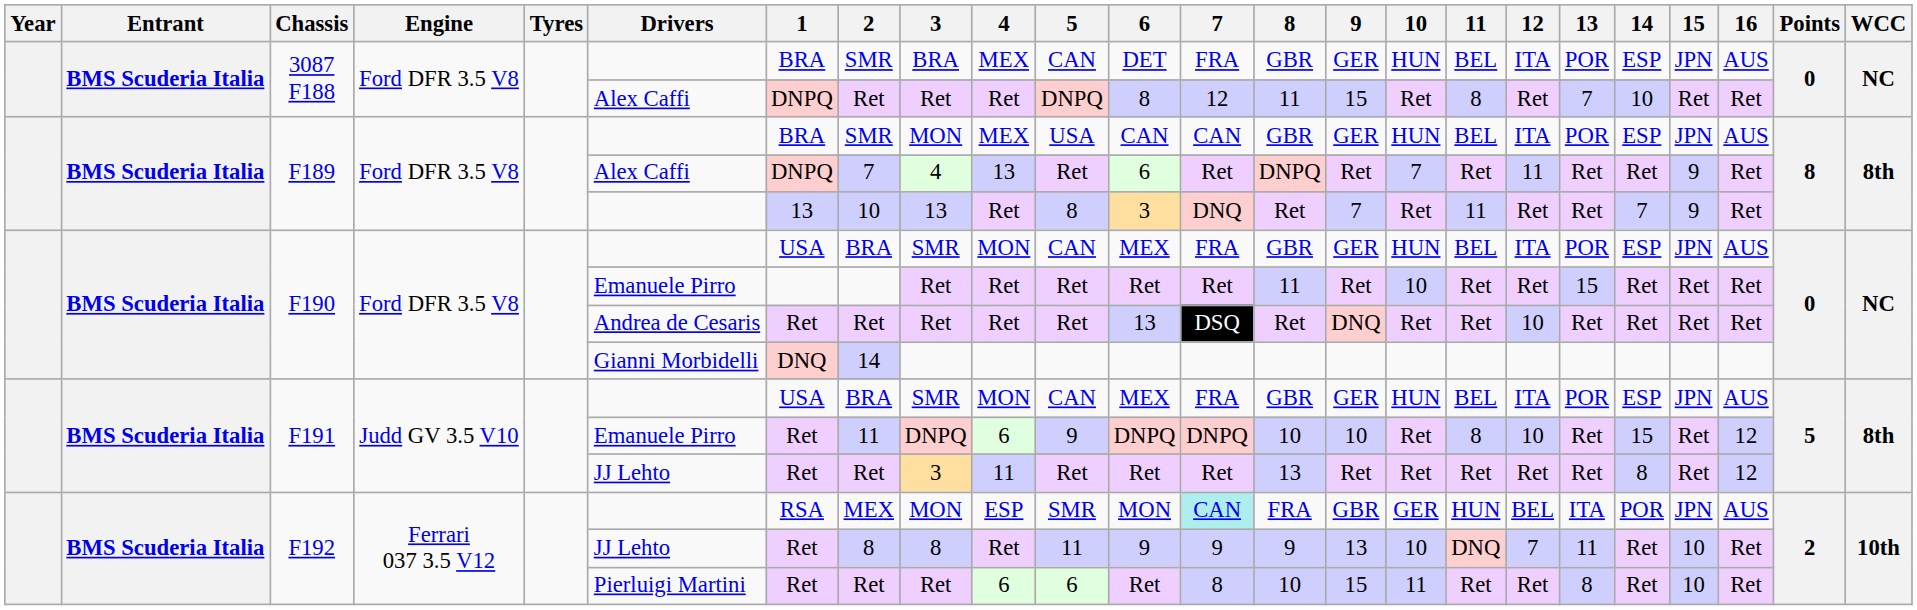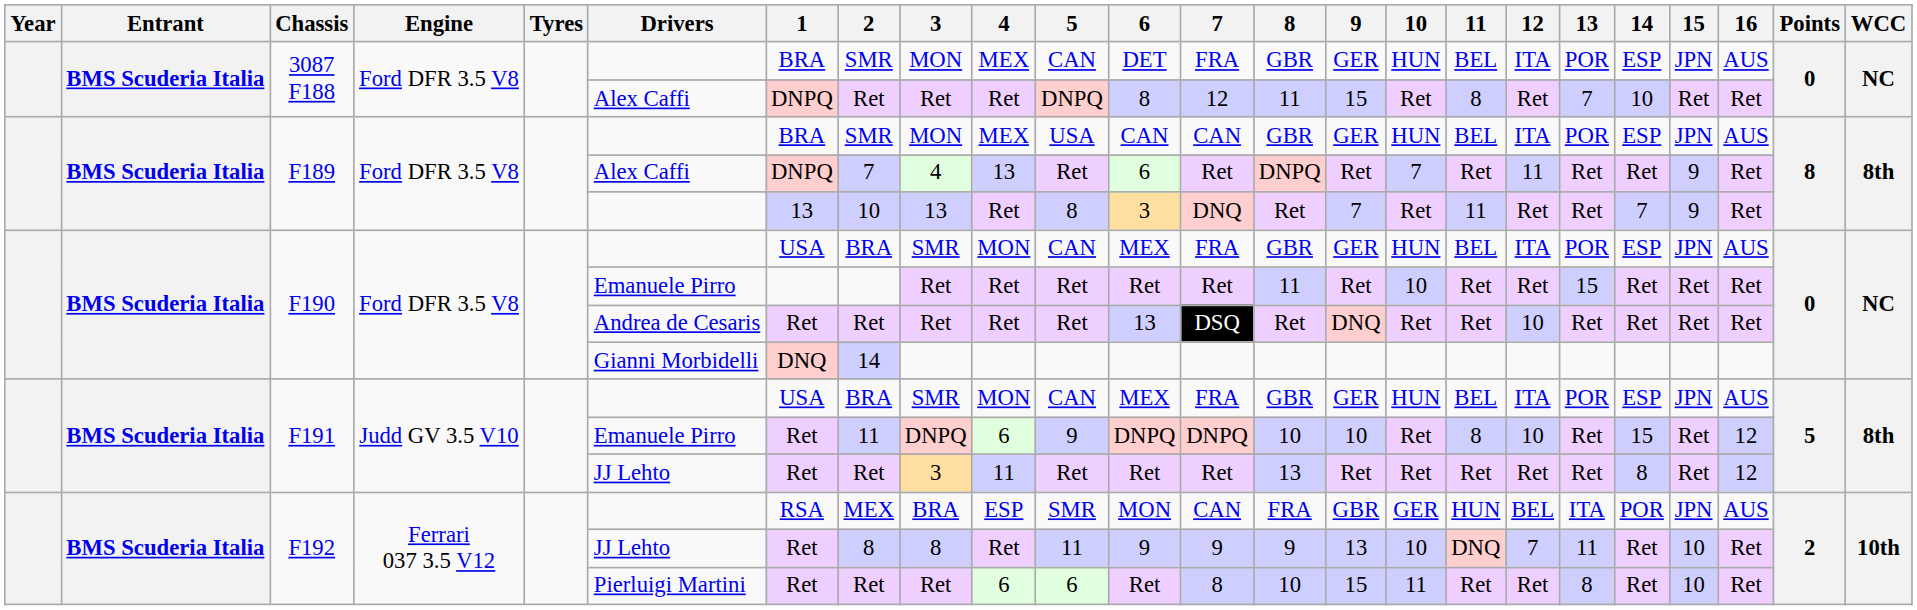(936, 60) BRA -> (936, 60) MON
(936, 509) MON -> (936, 509) BRA
(1217, 509) paleturquoise background -> (1217, 509) no background
